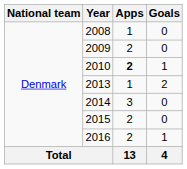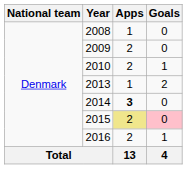(130, 66) bold -> (130, 66) normal
(130, 102) normal -> (130, 102) bold
(130, 119) no background -> (130, 119) khaki background
(164, 119) no background -> (164, 119) pink background
